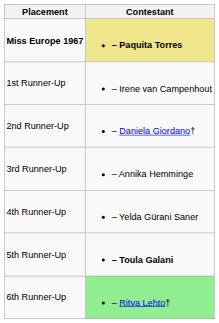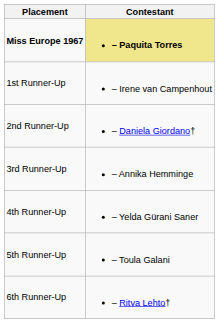(150, 260) bold -> (150, 260) normal
(150, 303) lightgreen background -> (150, 303) no background
